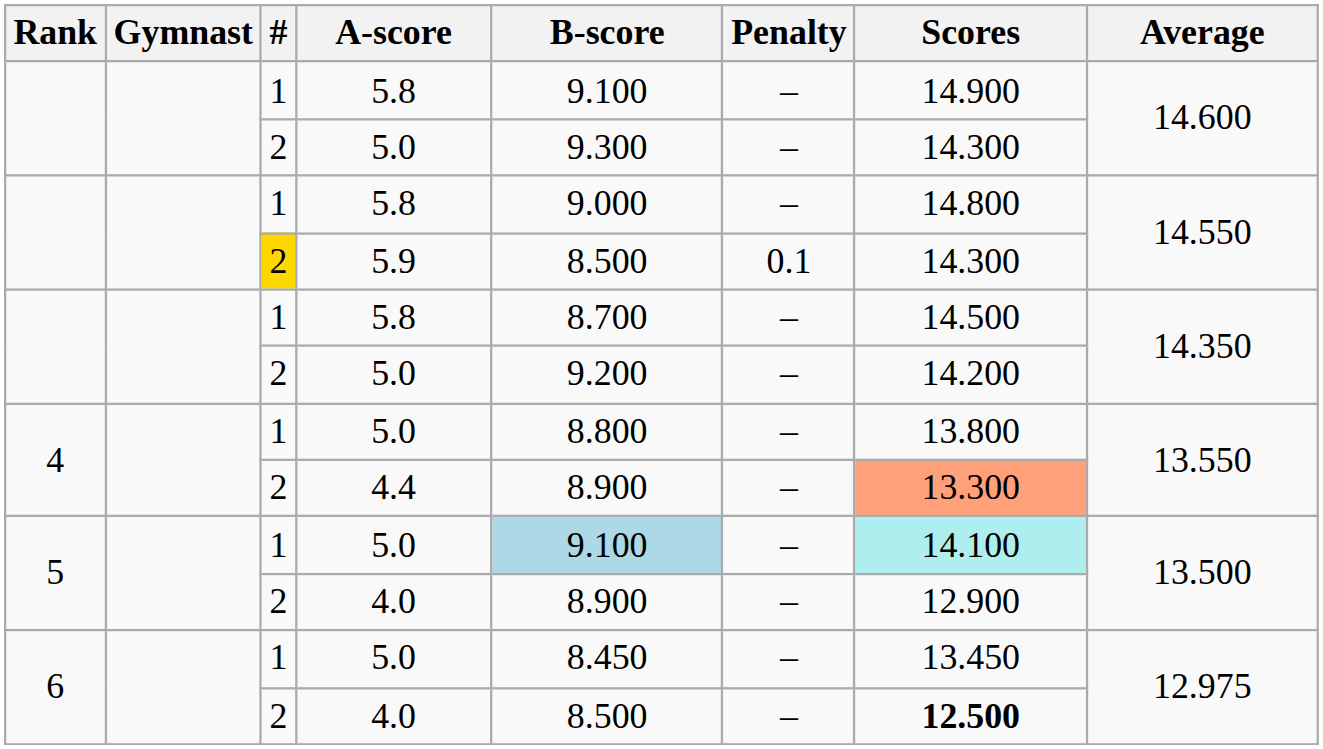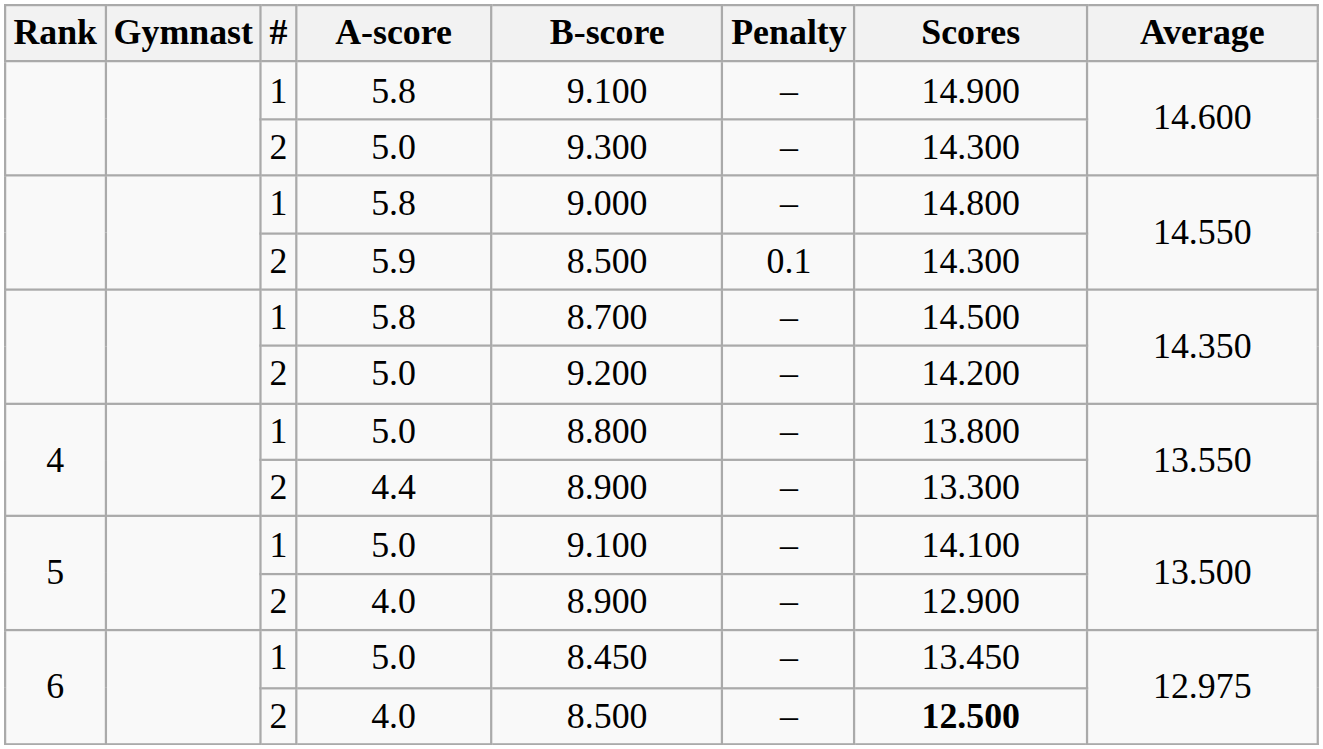(278, 260) gold background -> (278, 260) no background
(971, 487) lightsalmon background -> (971, 487) no background
(607, 544) lightblue background -> (607, 544) no background
(971, 544) paleturquoise background -> (971, 544) no background
